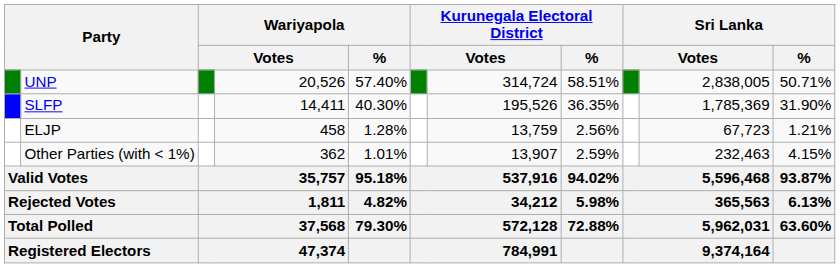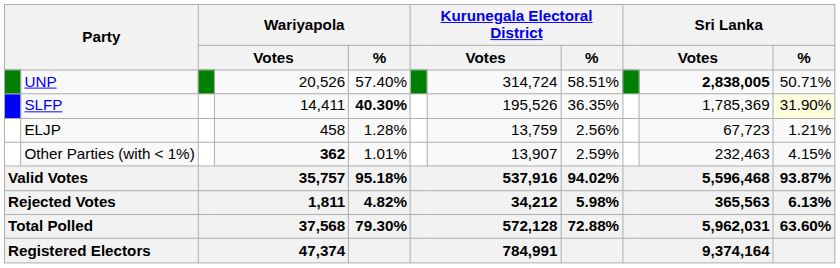(736, 81) normal -> (736, 81) bold
(381, 105) normal -> (381, 105) bold
(806, 105) no background -> (806, 105) lightyellow background
(333, 154) normal -> (333, 154) bold
